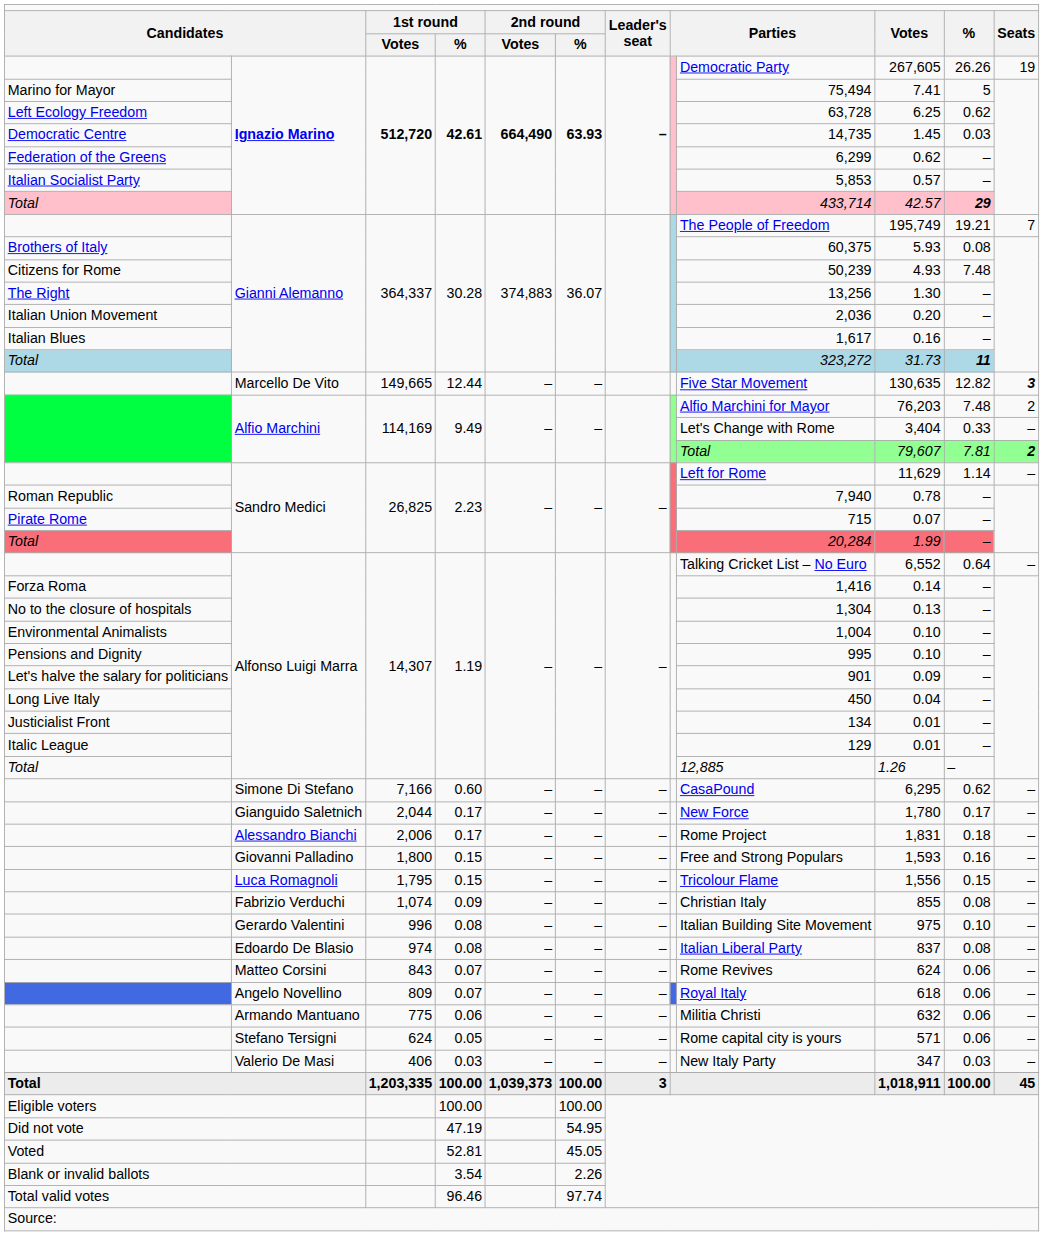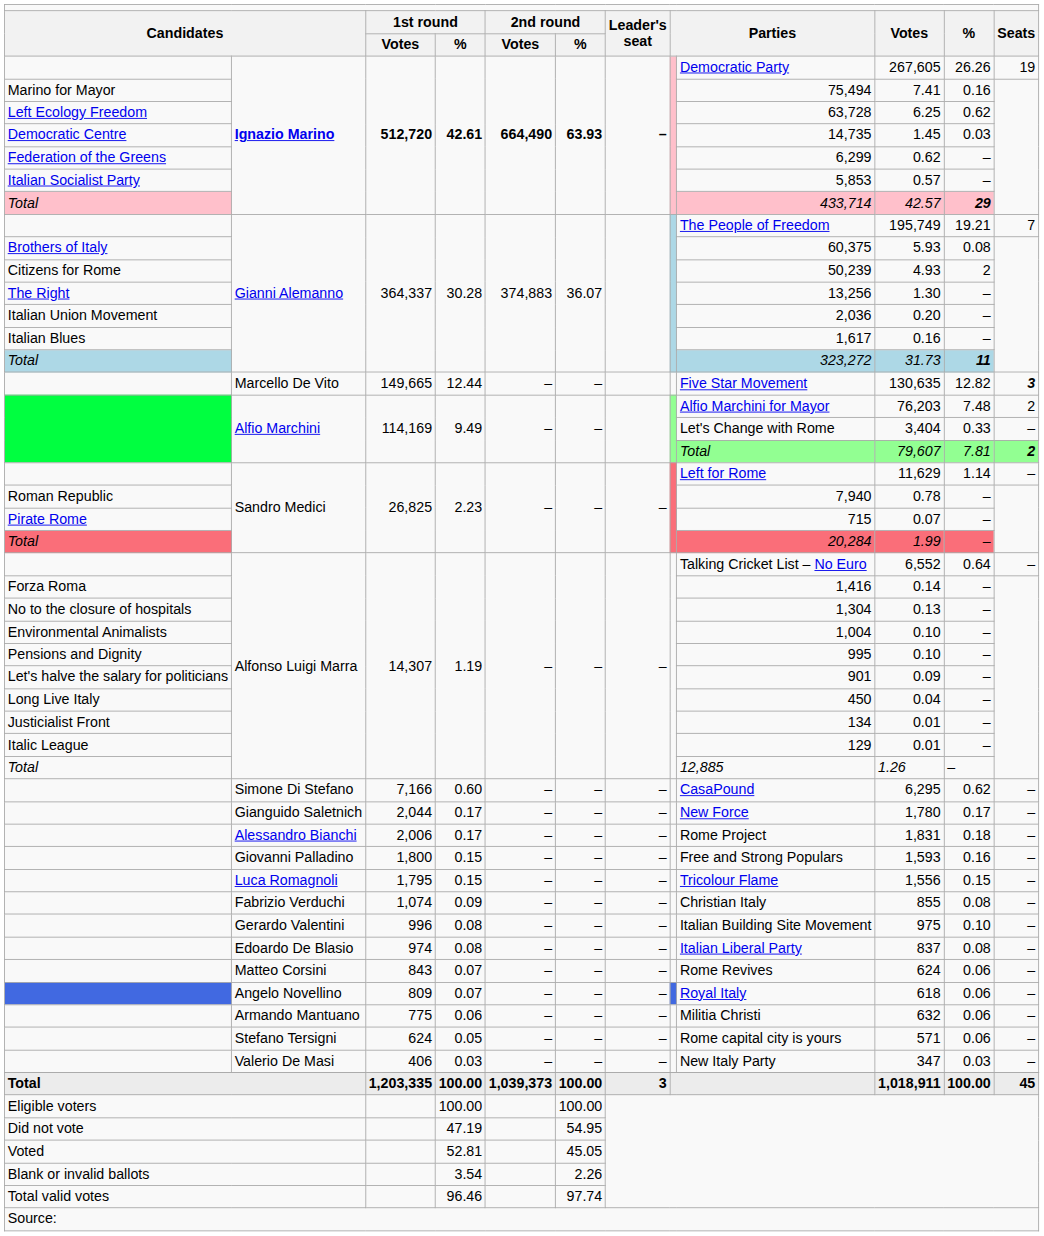(987, 90) 5 -> (977, 90) 0.16
(977, 270) 7.48 -> (987, 270) 2
